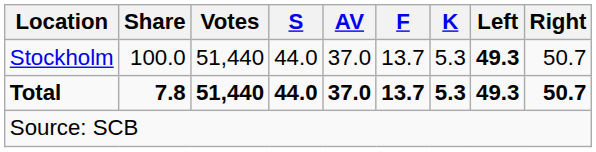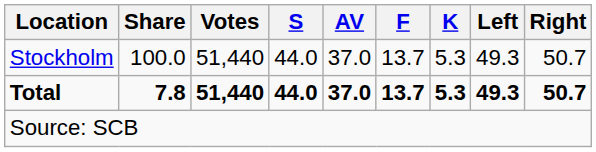(498, 57) bold -> (498, 57) normal
